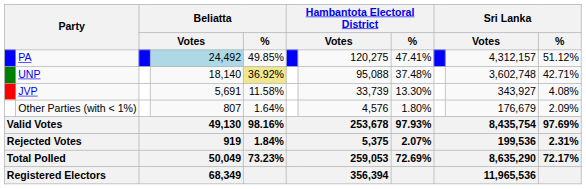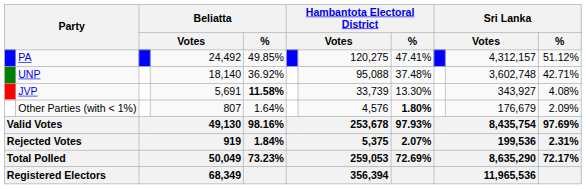(225, 58) lightblue background -> (225, 58) no background
(266, 74) khaki background -> (266, 74) no background
(266, 91) normal -> (266, 91) bold
(416, 108) normal -> (416, 108) bold
